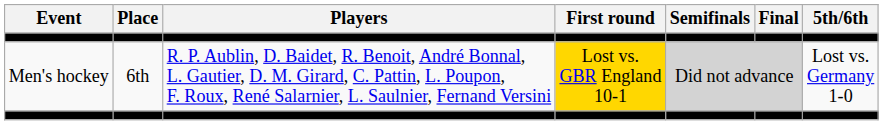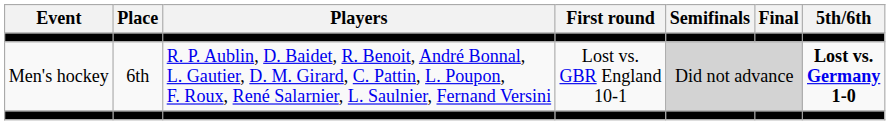(610, 76) gold background -> (610, 76) no background
(841, 76) normal -> (844, 76) bold
